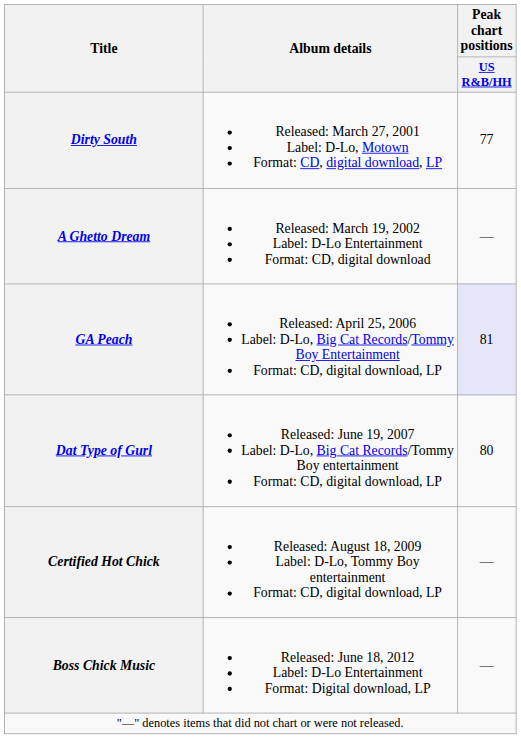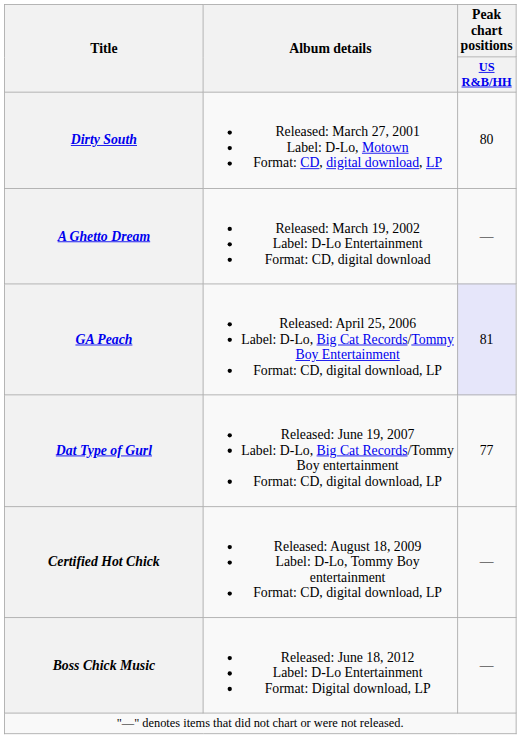(487, 140) 77 -> (487, 140) 80
(487, 450) 80 -> (487, 450) 77
